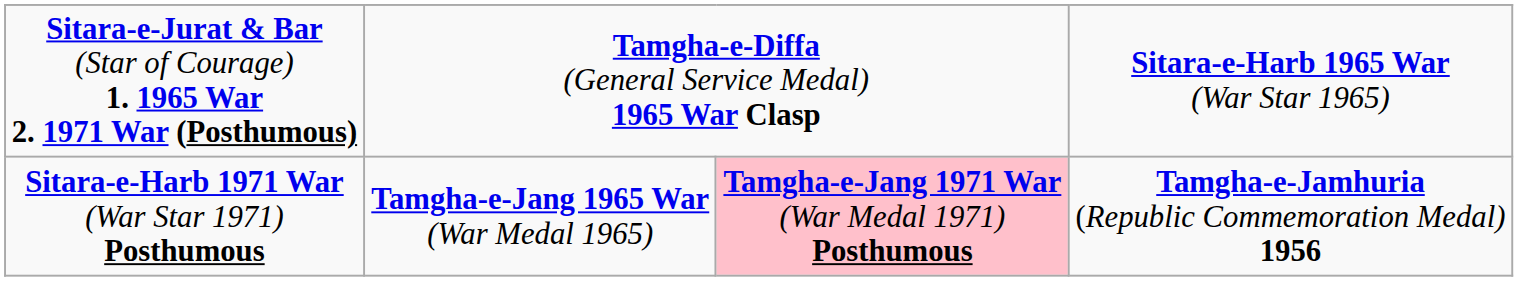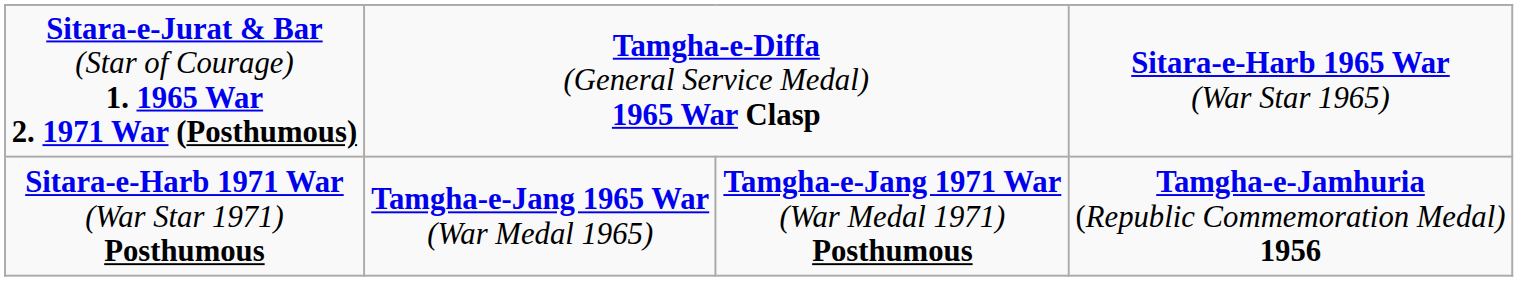(892, 215) pink background -> (892, 215) no background
